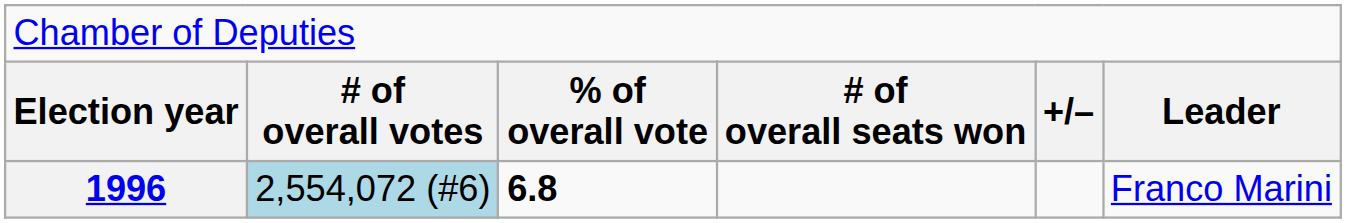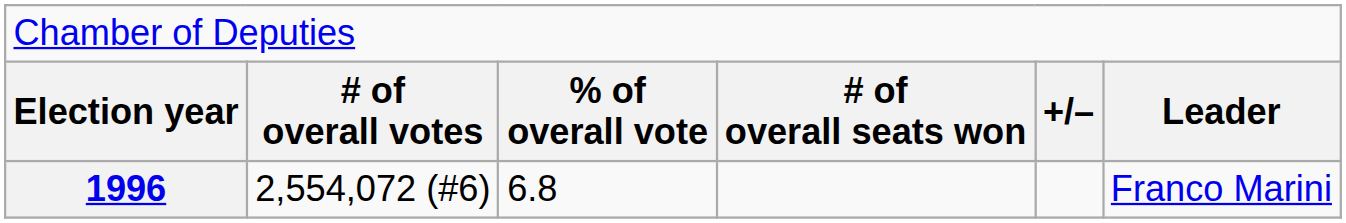(373, 188) lightblue background -> (373, 188) no background
(532, 188) bold -> (532, 188) normal
